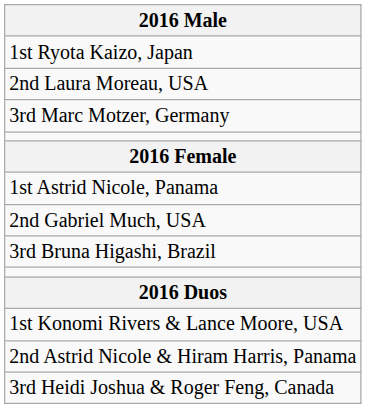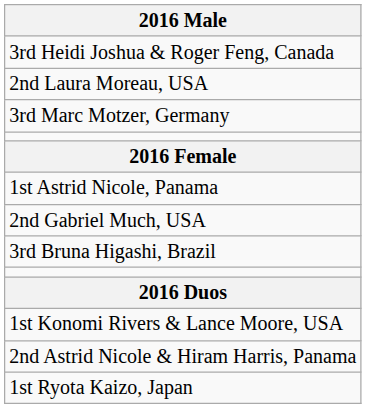(101, 52) 1st Ryota Kaizo, Japan -> (172, 52) 3rd Heidi Joshua & Roger Feng, Canada
(172, 387) 3rd Heidi Joshua & Roger Feng, Canada -> (101, 387) 1st Ryota Kaizo, Japan
